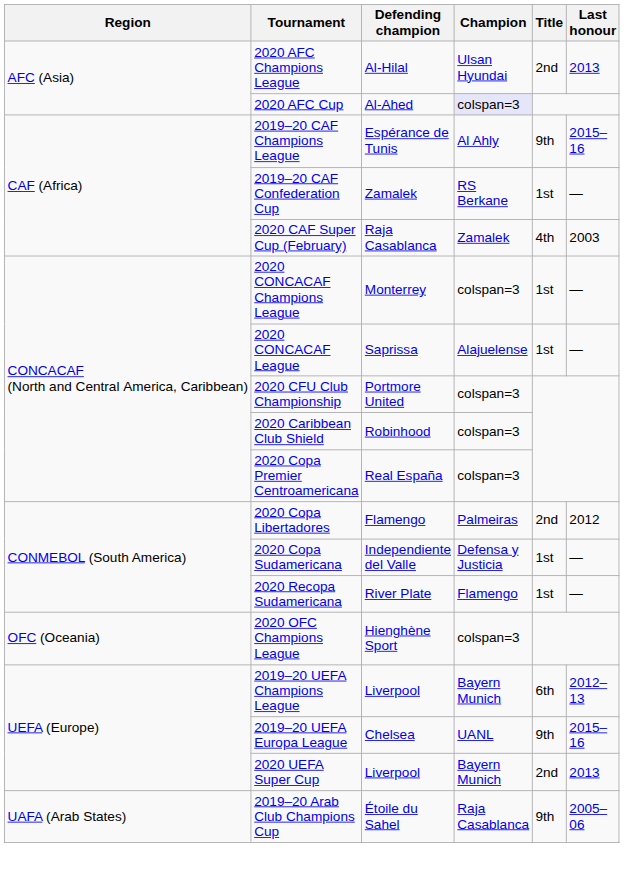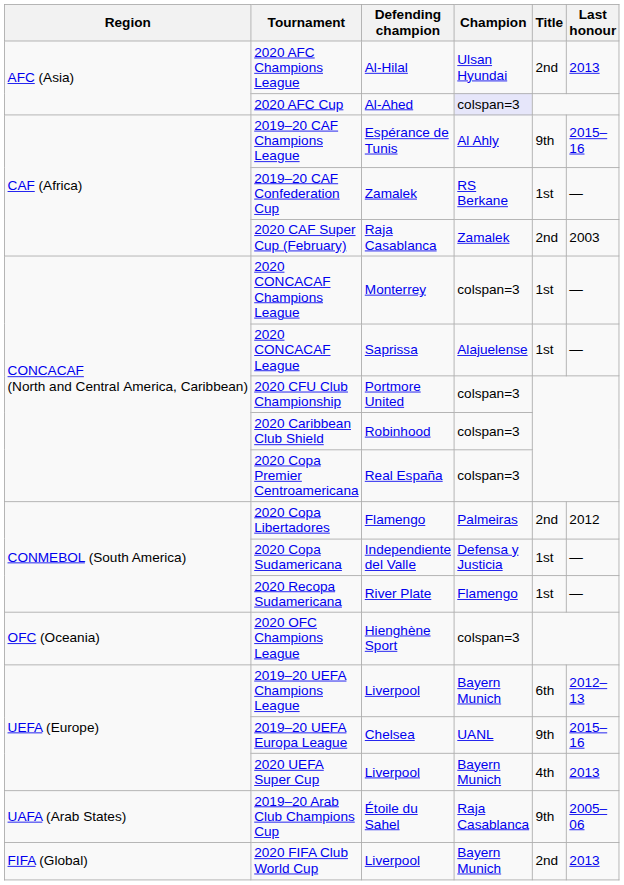(545, 237) 4th -> (547, 237) 2nd
(547, 772) 2nd -> (545, 772) 4th
+ row: (301, 861)
